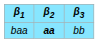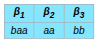(49, 30) bold -> (49, 30) normal
